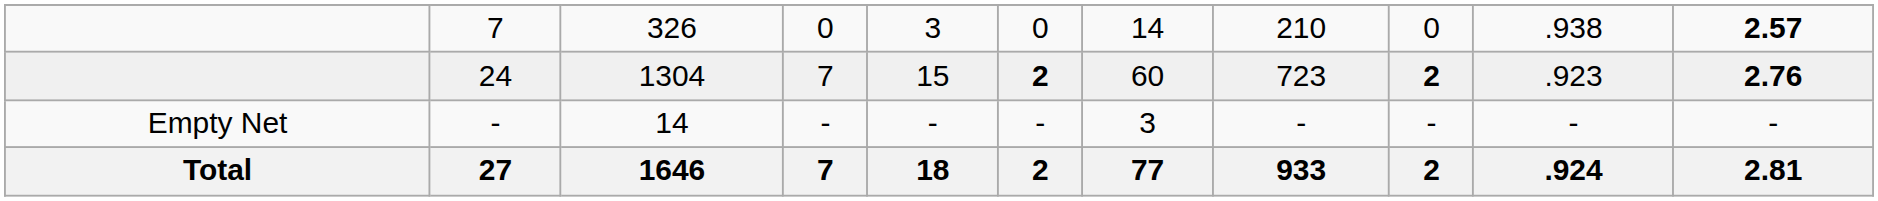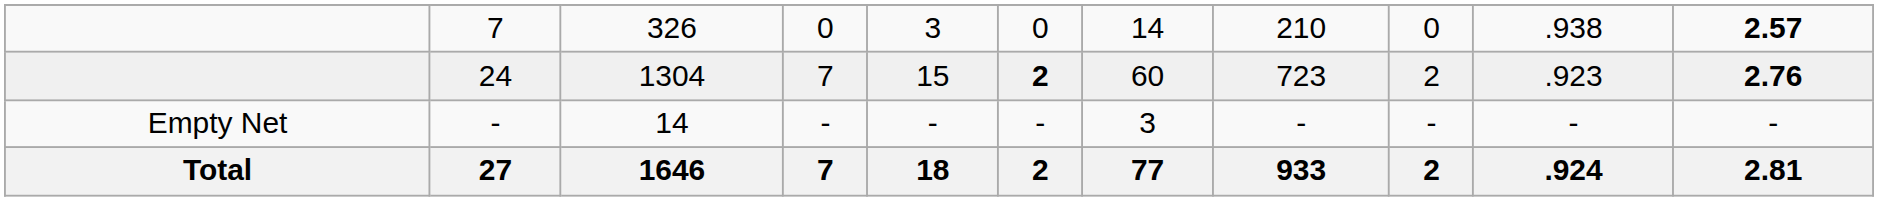(1432, 75) bold -> (1432, 75) normal
